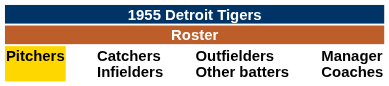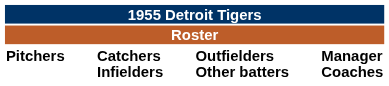(35, 55) gold background -> (35, 55) no background
